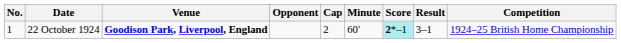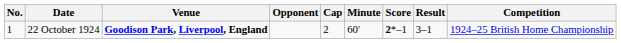(396, 30) paleturquoise background -> (396, 30) no background
